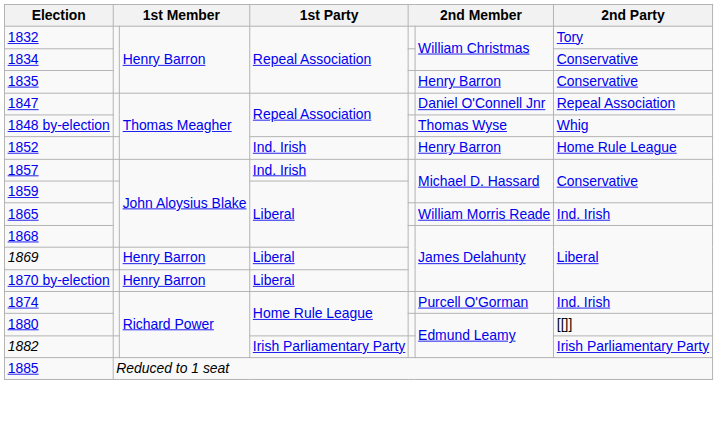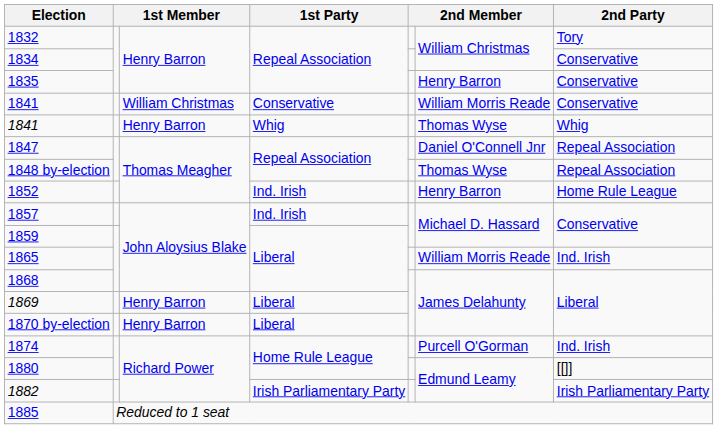+ row: (23, 103)
+ row: (23, 125)
(573, 125) Whig -> (616, 170) Repeal Association
